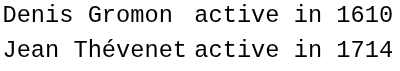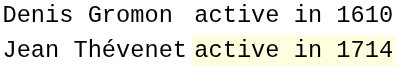(294, 51) no background -> (294, 51) lightyellow background
